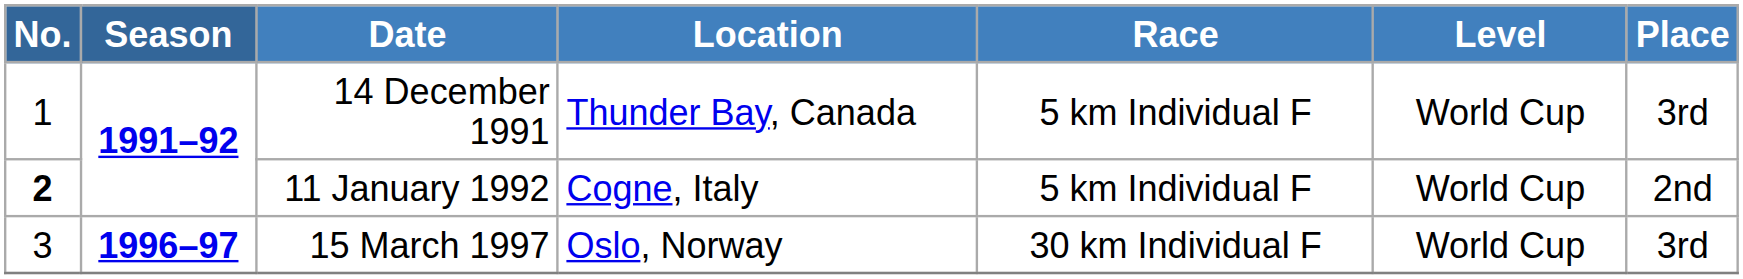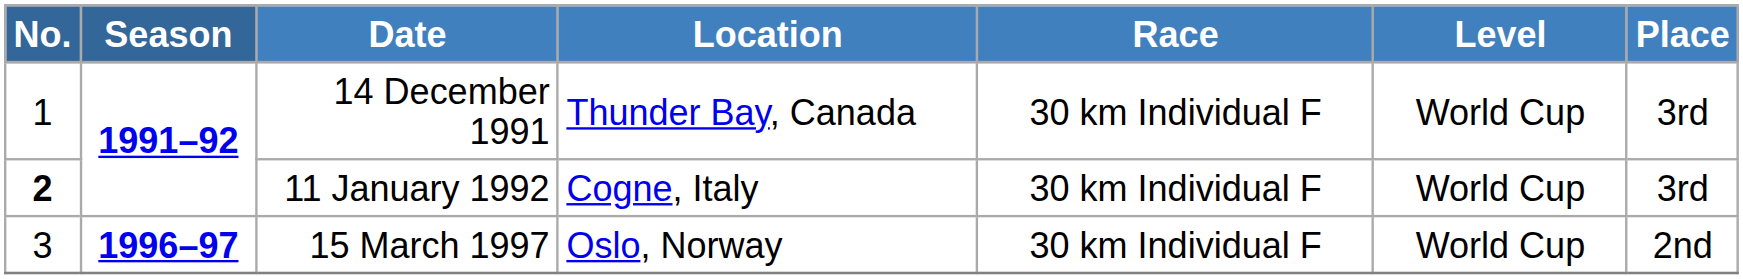(1176, 111) 5 km Individual F -> (1176, 111) 30 km Individual F
(1176, 188) 5 km Individual F -> (1176, 188) 30 km Individual F
(1683, 188) 2nd -> (1683, 188) 3rd
(1683, 245) 3rd -> (1683, 245) 2nd
